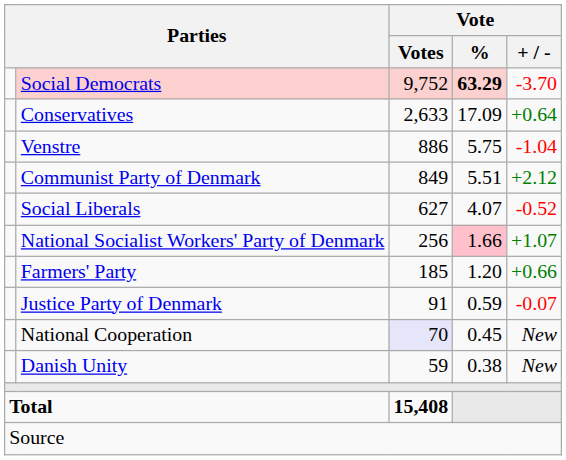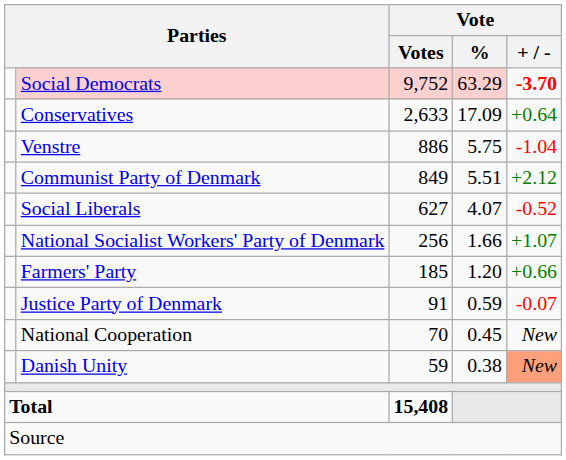(480, 83) bold -> (480, 83) normal
(536, 83) normal -> (536, 83) bold
(485, 240) pink background -> (485, 240) no background
(438, 334) lavender background -> (438, 334) no background
(539, 366) no background -> (539, 366) lightsalmon background
